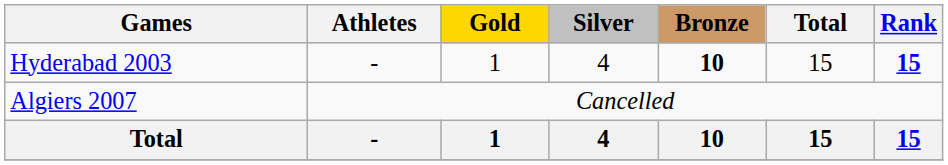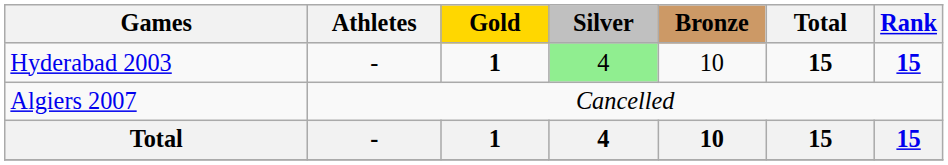(495, 62) normal -> (495, 62) bold
(603, 62) no background -> (603, 62) lightgreen background
(712, 62) bold -> (712, 62) normal
(820, 62) normal -> (820, 62) bold
